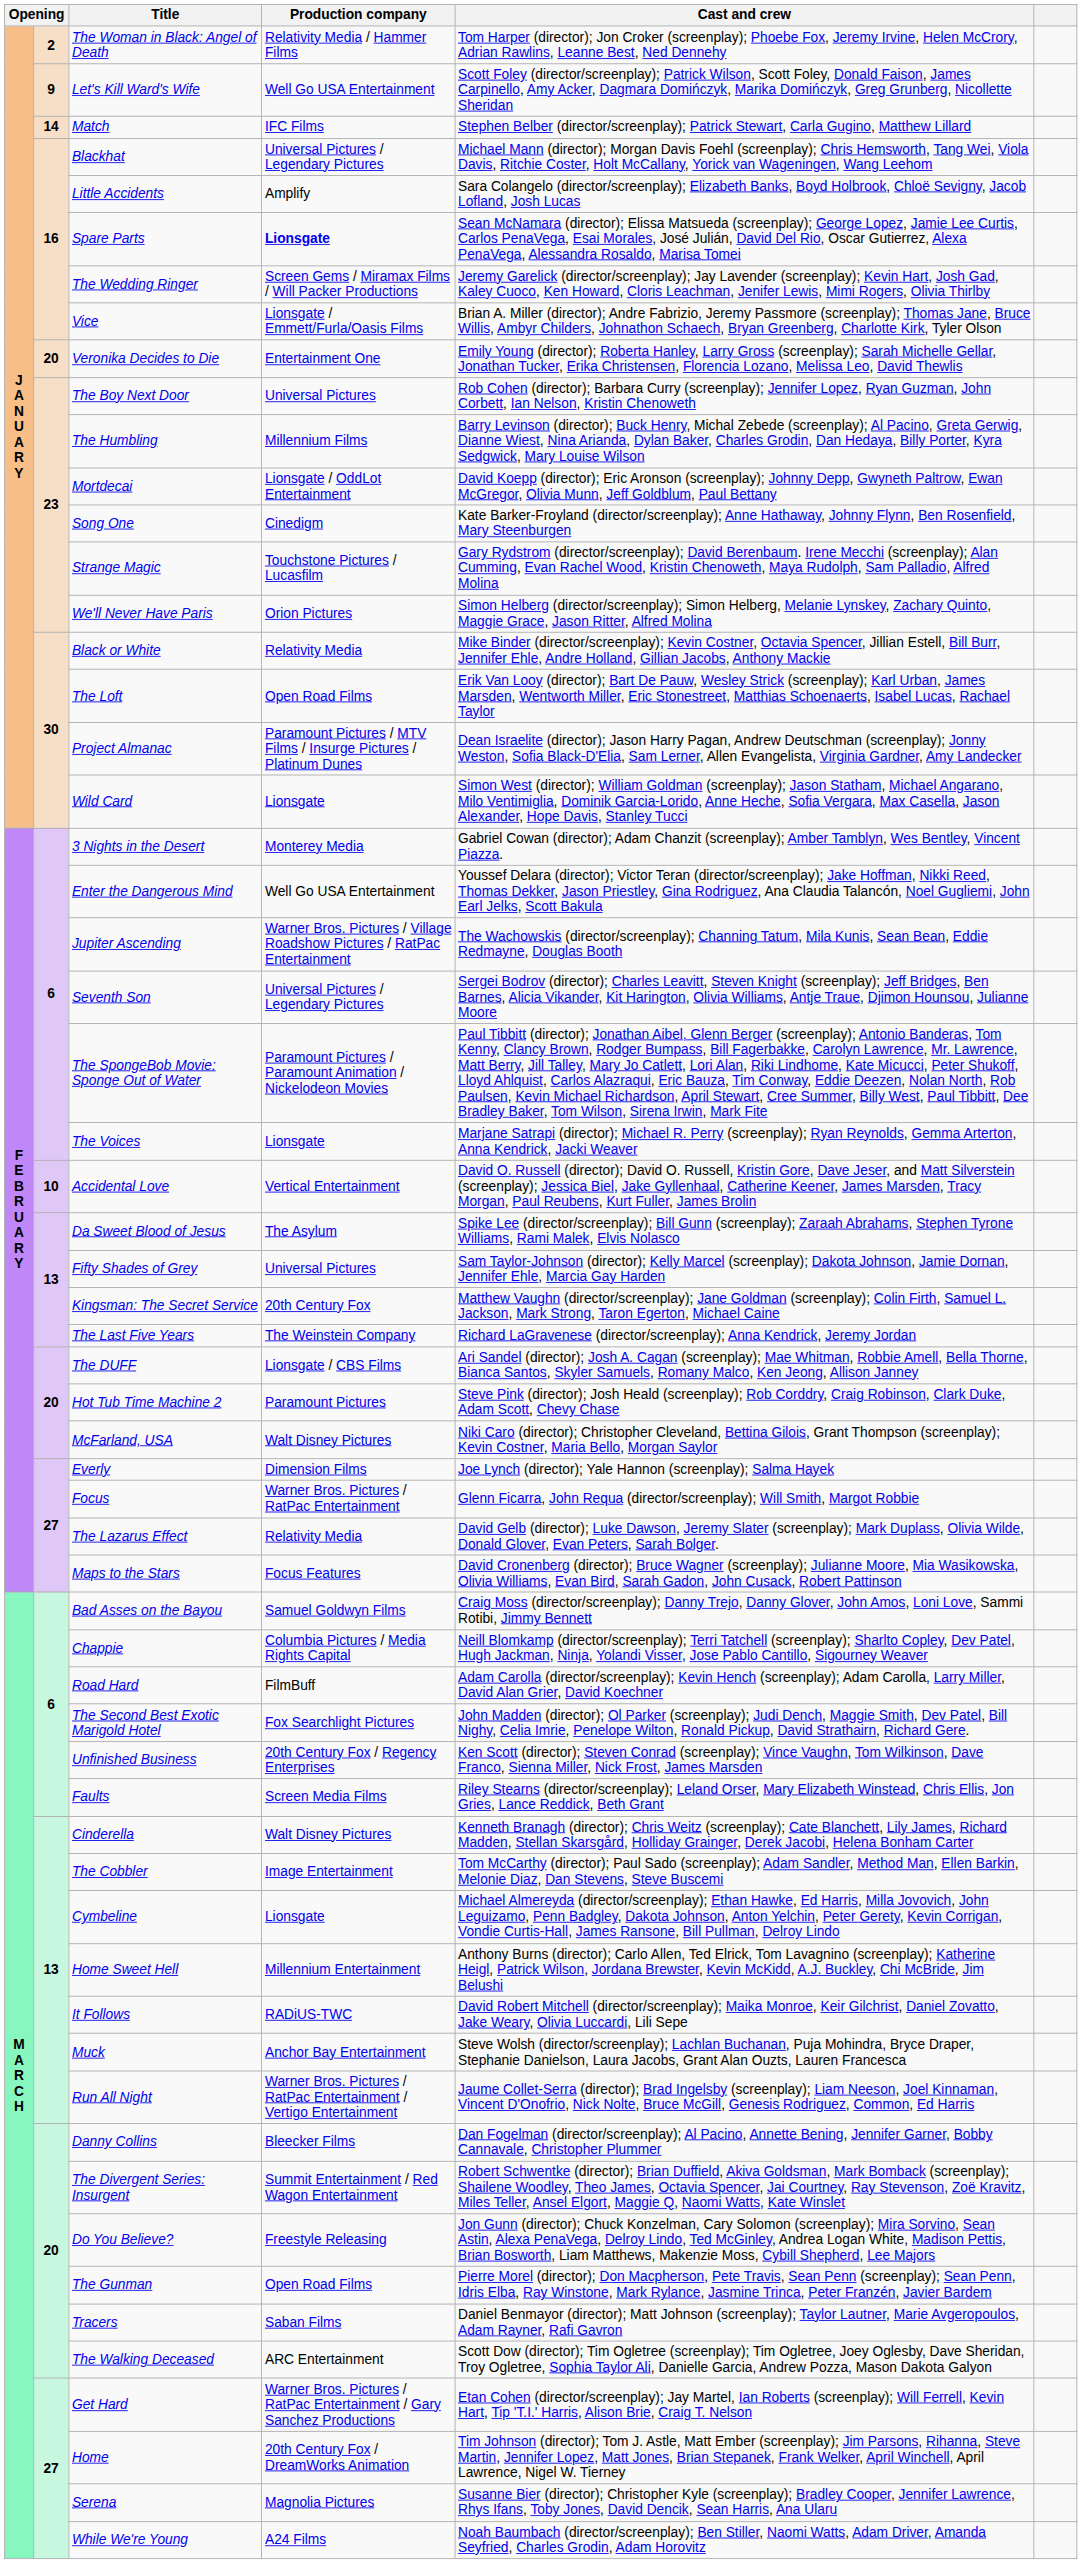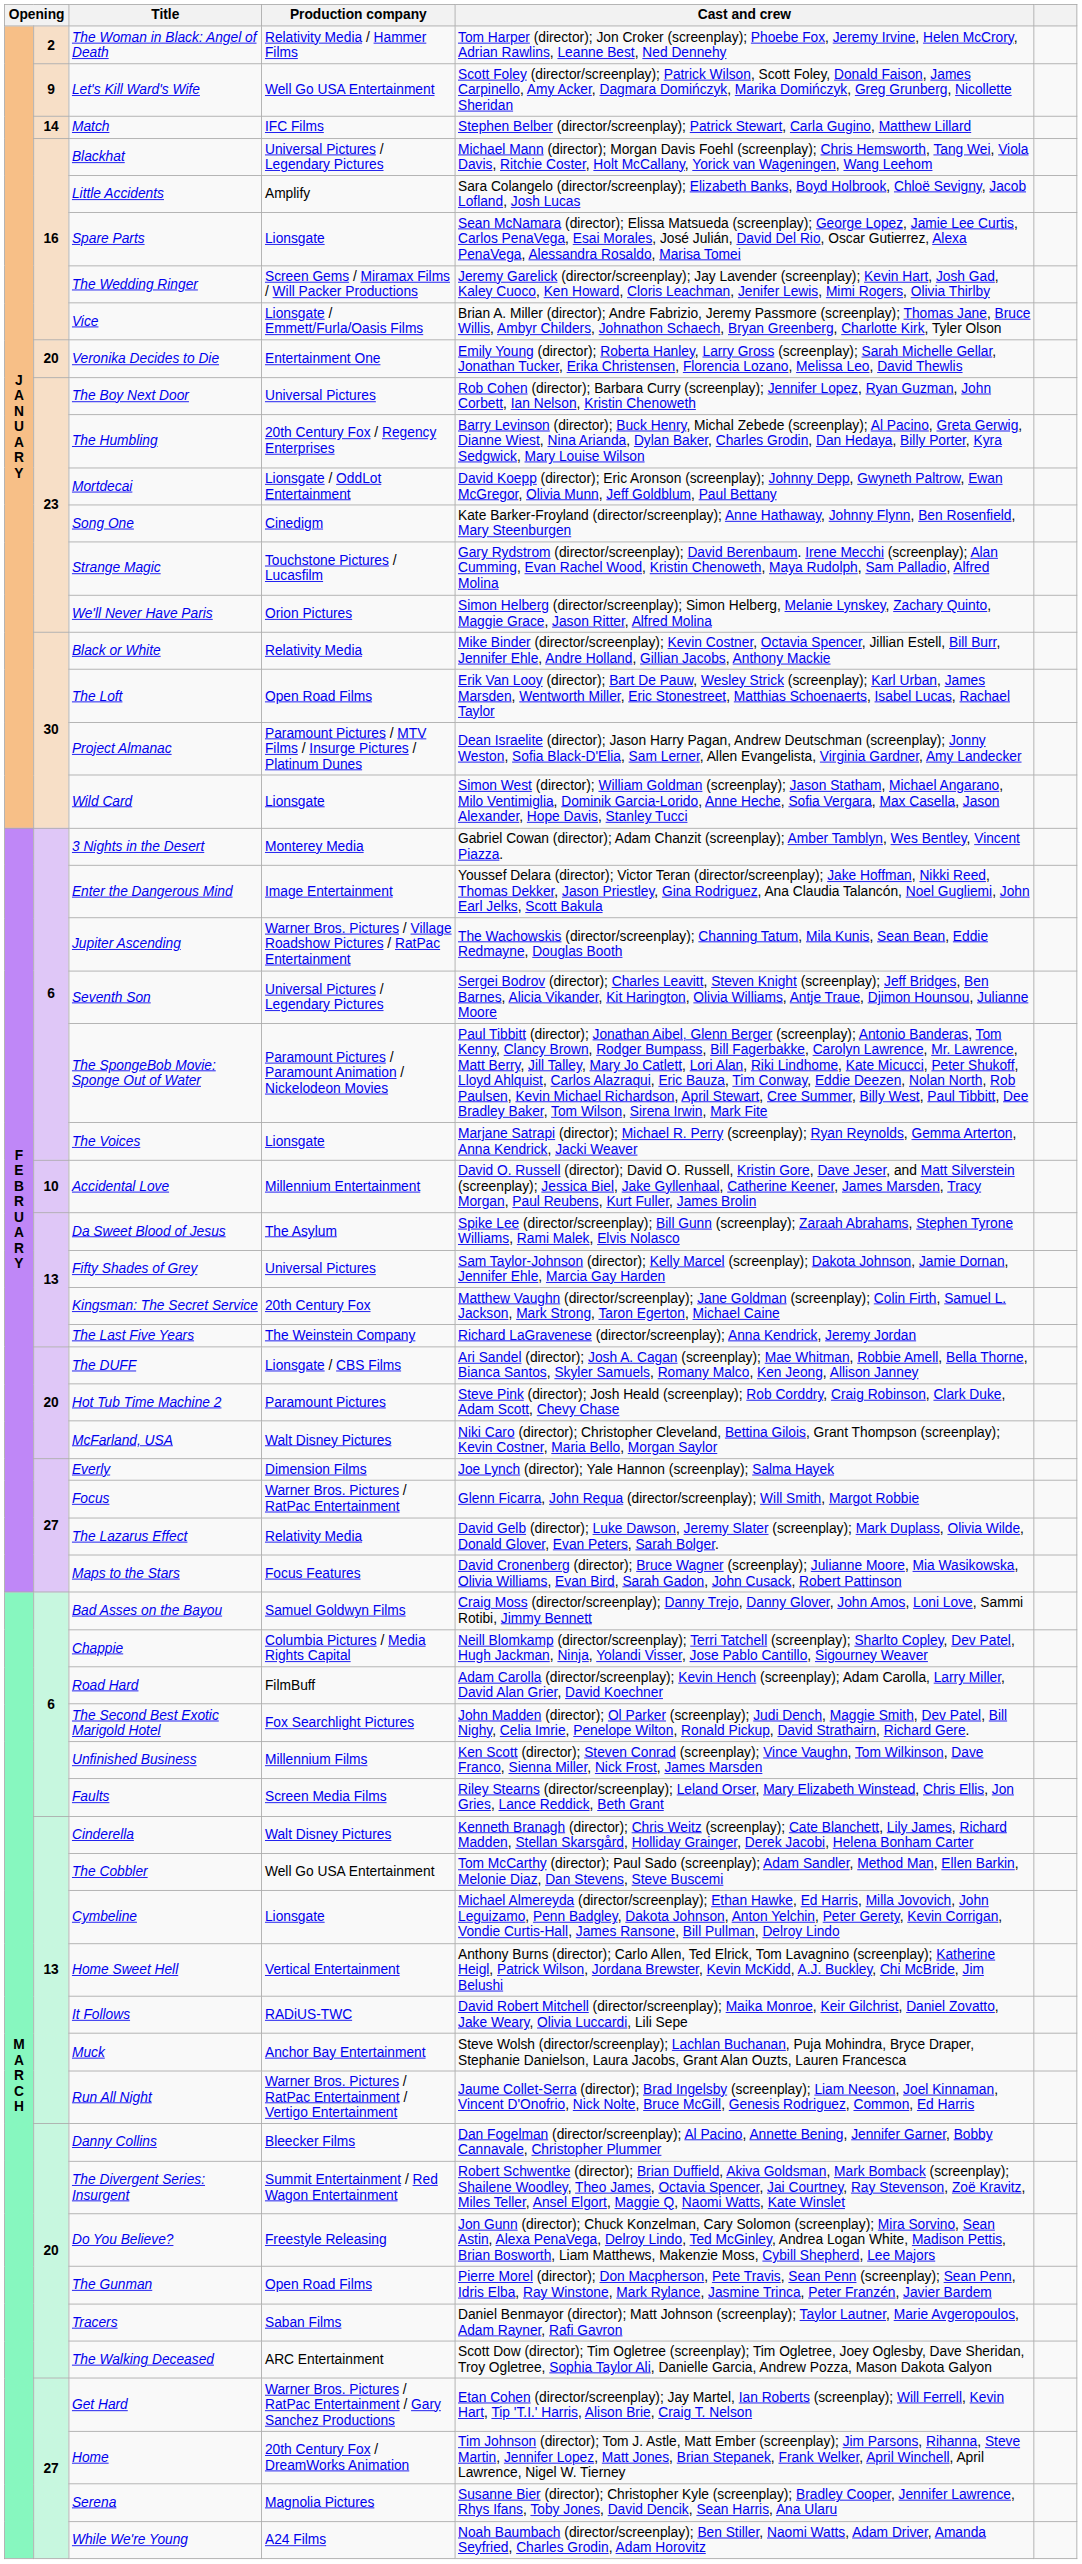(297, 239) bold -> (295, 239) normal
(316, 441) Millennium Films -> (351, 441) 20th Century Fox / Regency Enterprises
(350, 891) Well Go USA Entertainment -> (329, 891) Image Entertainment
(332, 1186) Vertical Entertainment -> (343, 1186) Millennium Entertainment
(351, 1760) 20th Century Fox / Regency Enterprises -> (316, 1760) Millennium Films
(329, 1872) Image Entertainment -> (350, 1872) Well Go USA Entertainment
(343, 1969) Millennium Entertainment -> (332, 1969) Vertical Entertainment
